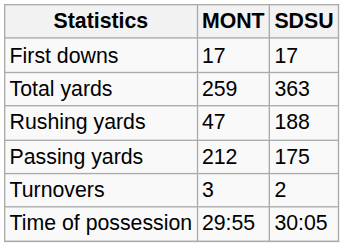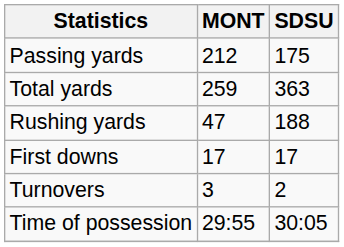rows swapped: (64, 55) <-> (76, 156)
